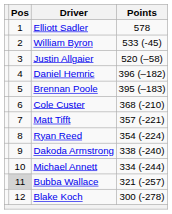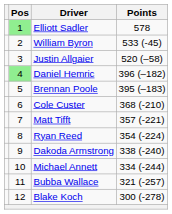(20, 28) no background -> (20, 28) lightgreen background
(20, 74) no background -> (20, 74) lightgreen background
(20, 182) lightgrey background -> (20, 182) no background
